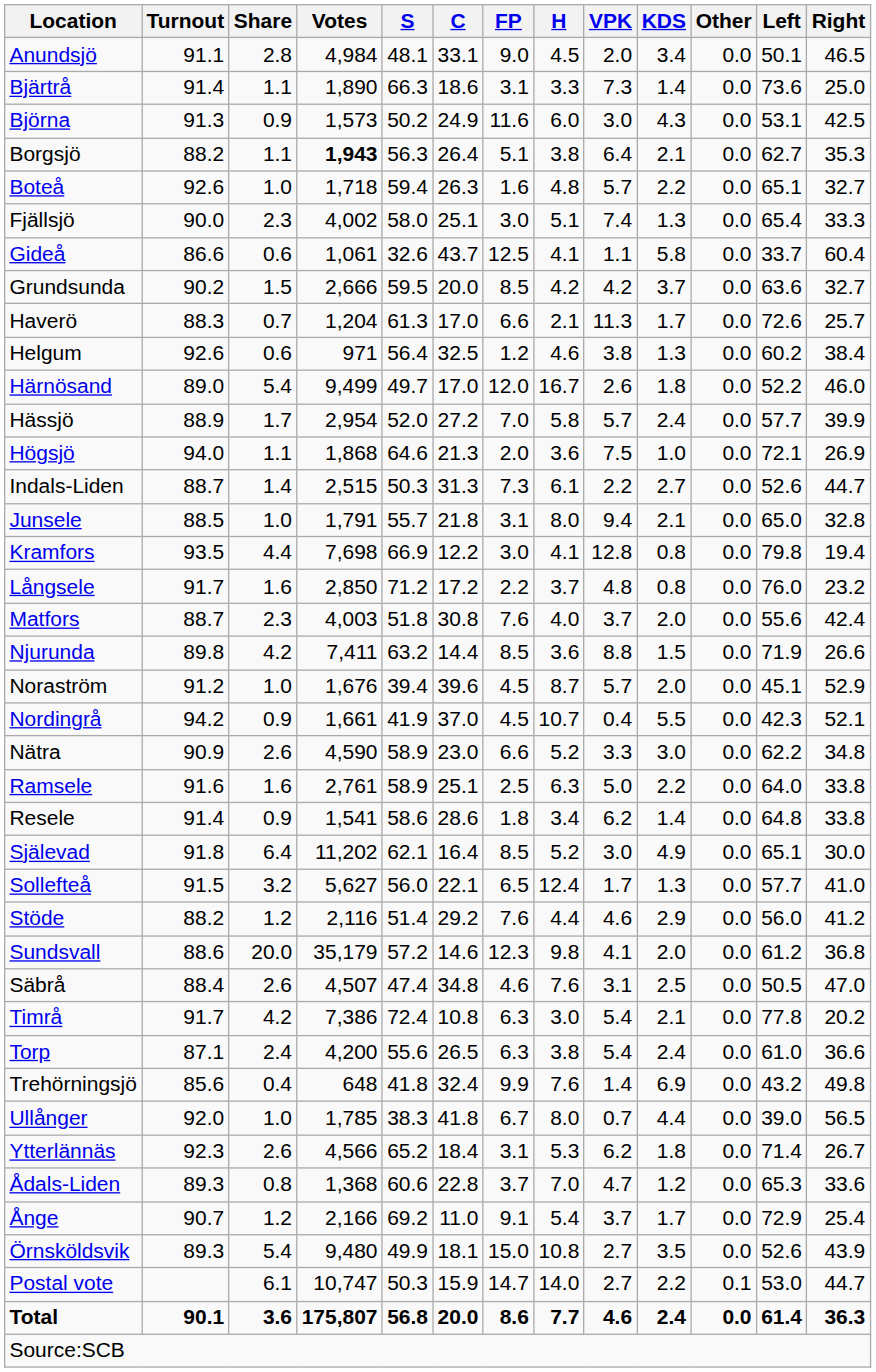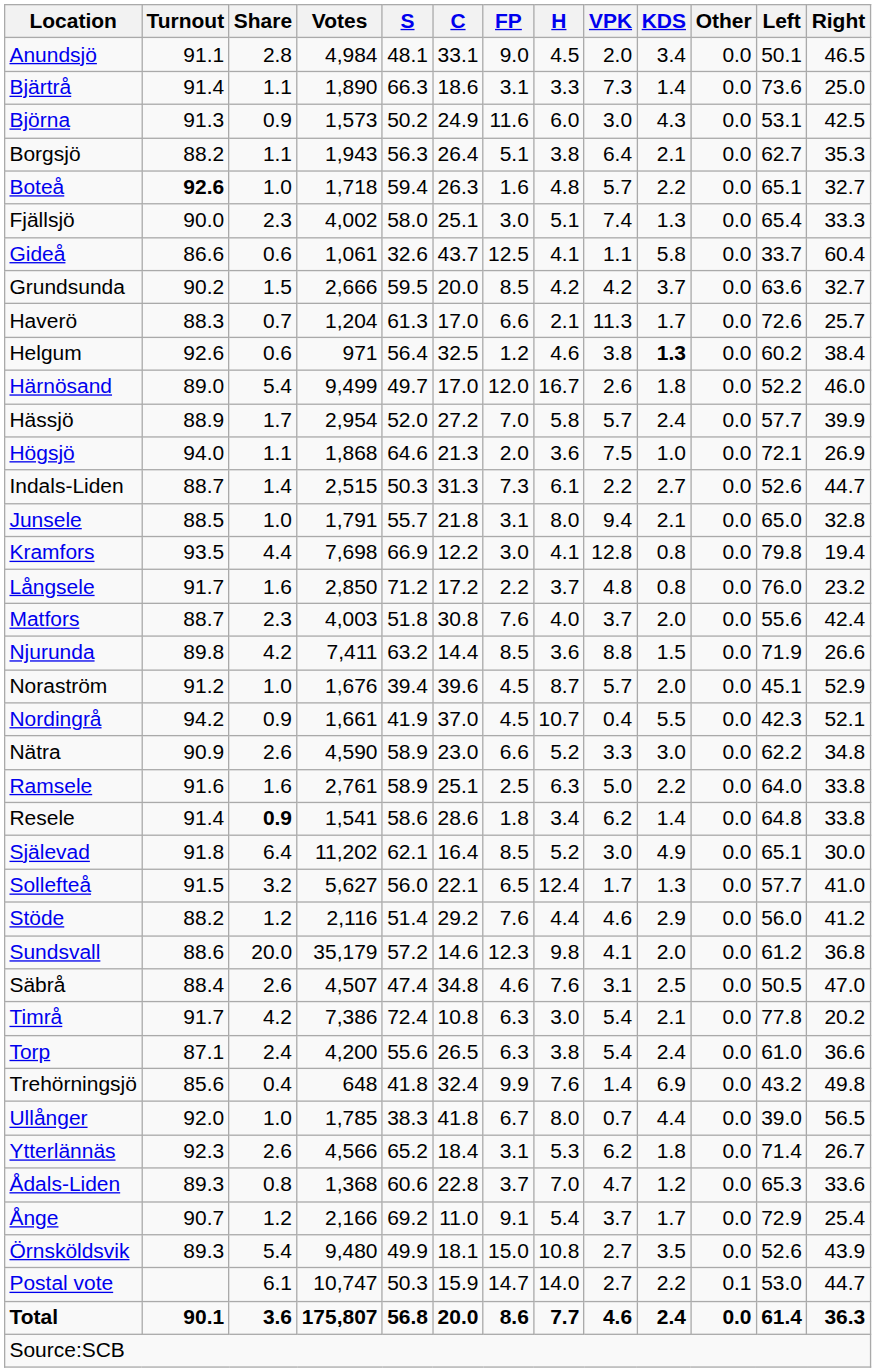(351, 154) bold -> (351, 154) normal
(204, 187) normal -> (204, 187) bold
(671, 353) normal -> (671, 353) bold
(277, 818) normal -> (277, 818) bold
